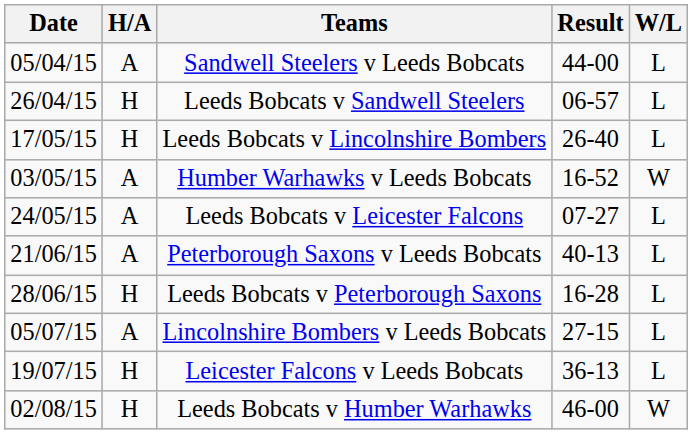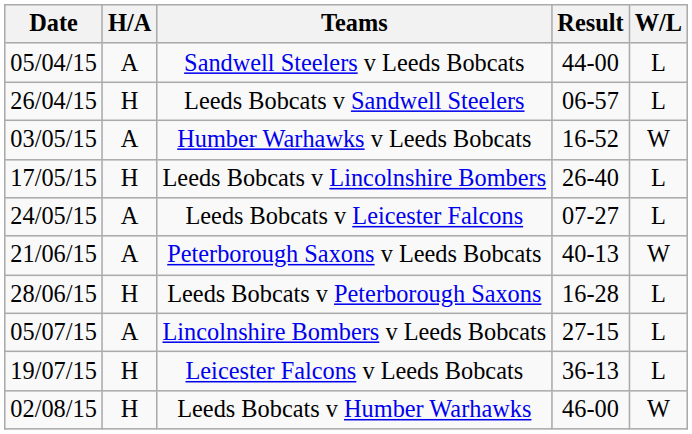rows swapped: (354, 178) <-> (354, 139)
(658, 255) L -> (658, 255) W
